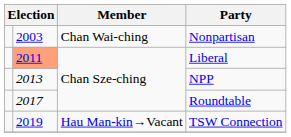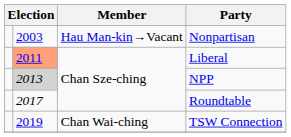(104, 36) Chan Wai-ching -> (122, 36) Hau Man-kin→Vacant
(29, 79) no background -> (29, 79) lightgrey background
(122, 121) Hau Man-kin→Vacant -> (104, 121) Chan Wai-ching
